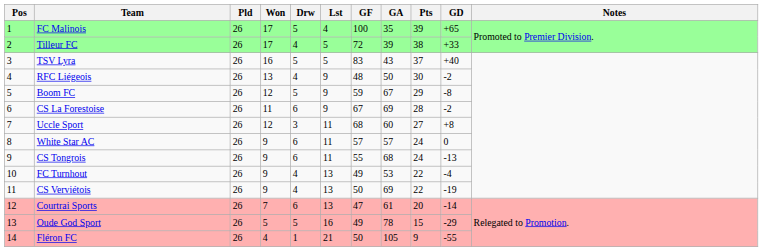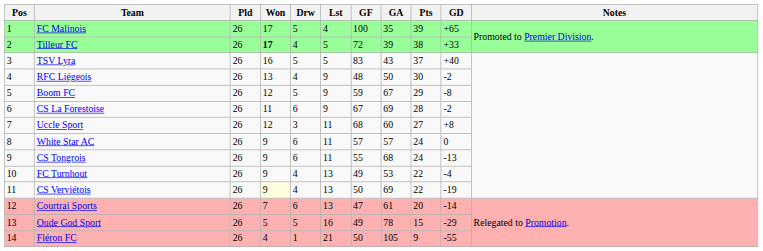(268, 45) normal -> (268, 45) bold
(265, 190) no background -> (265, 190) lightyellow background
